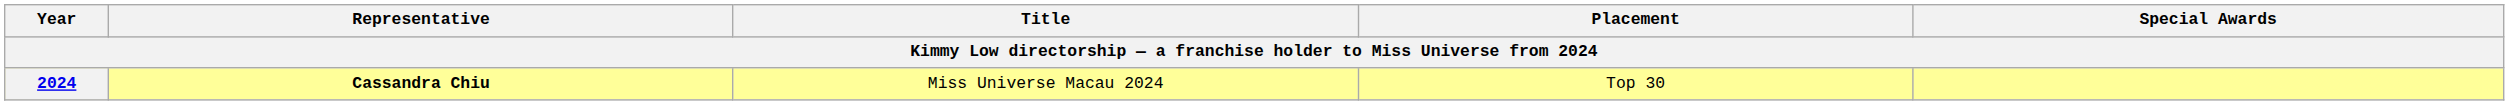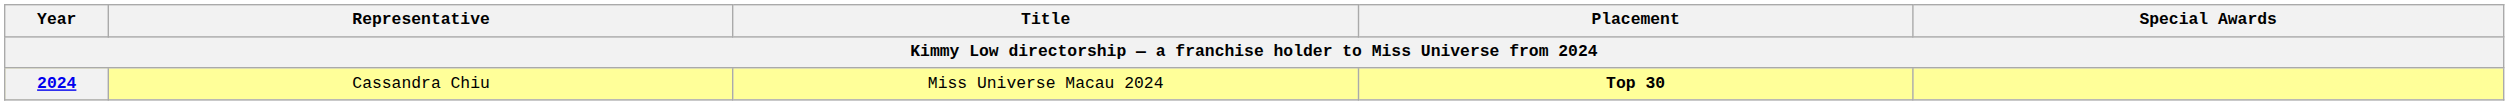(421, 83) bold -> (421, 83) normal
(1636, 83) normal -> (1636, 83) bold
